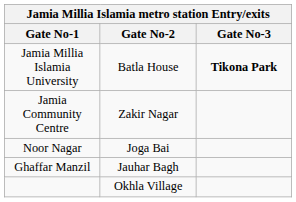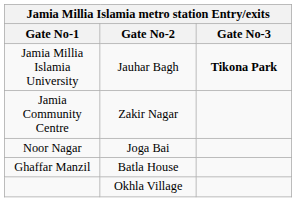(148, 67) Batla House -> (148, 67) Jauhar Bagh
(148, 167) Jauhar Bagh -> (148, 167) Batla House
